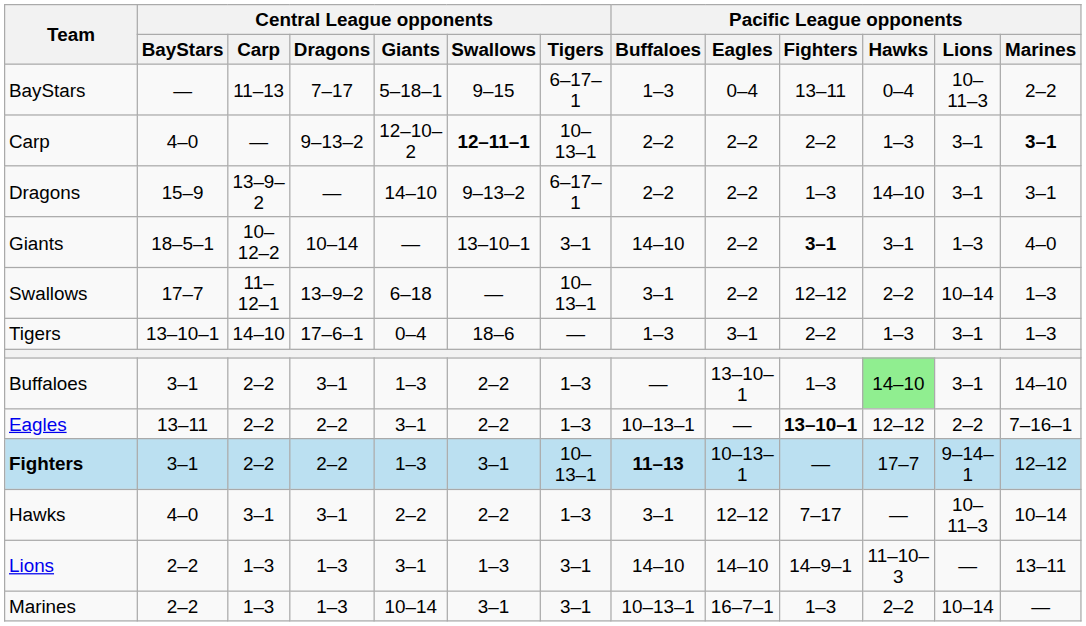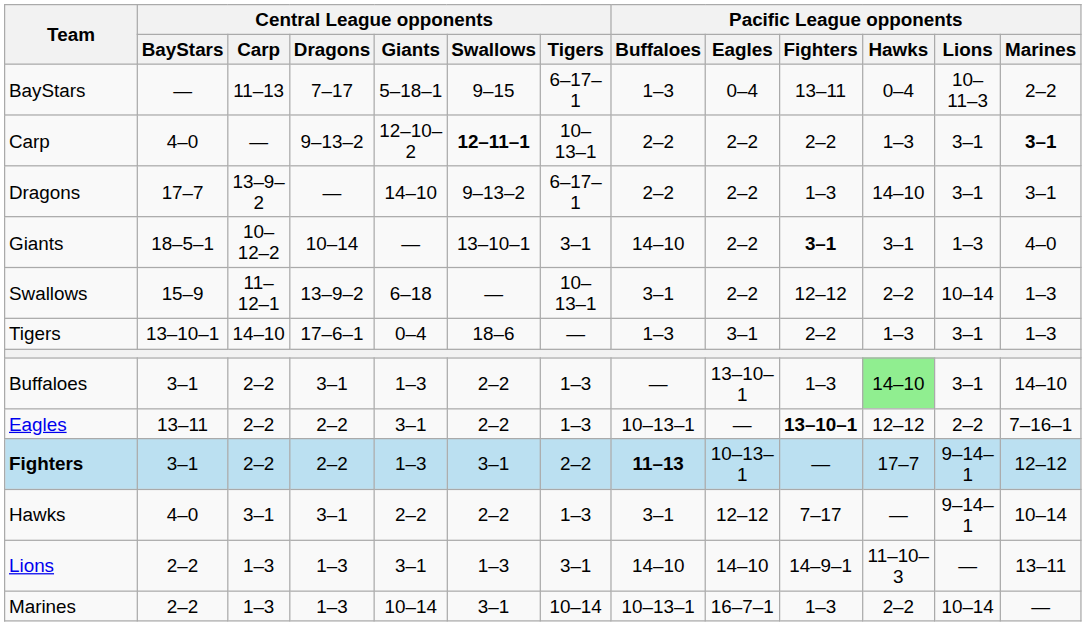(183, 192) 15–9 -> (183, 192) 17–7
(183, 294) 17–7 -> (183, 294) 15–9
(576, 464) 10–13–1 -> (576, 464) 2–2
(968, 515) 10–11–3 -> (968, 515) 9–14–1
(576, 606) 3–1 -> (576, 606) 10–14
